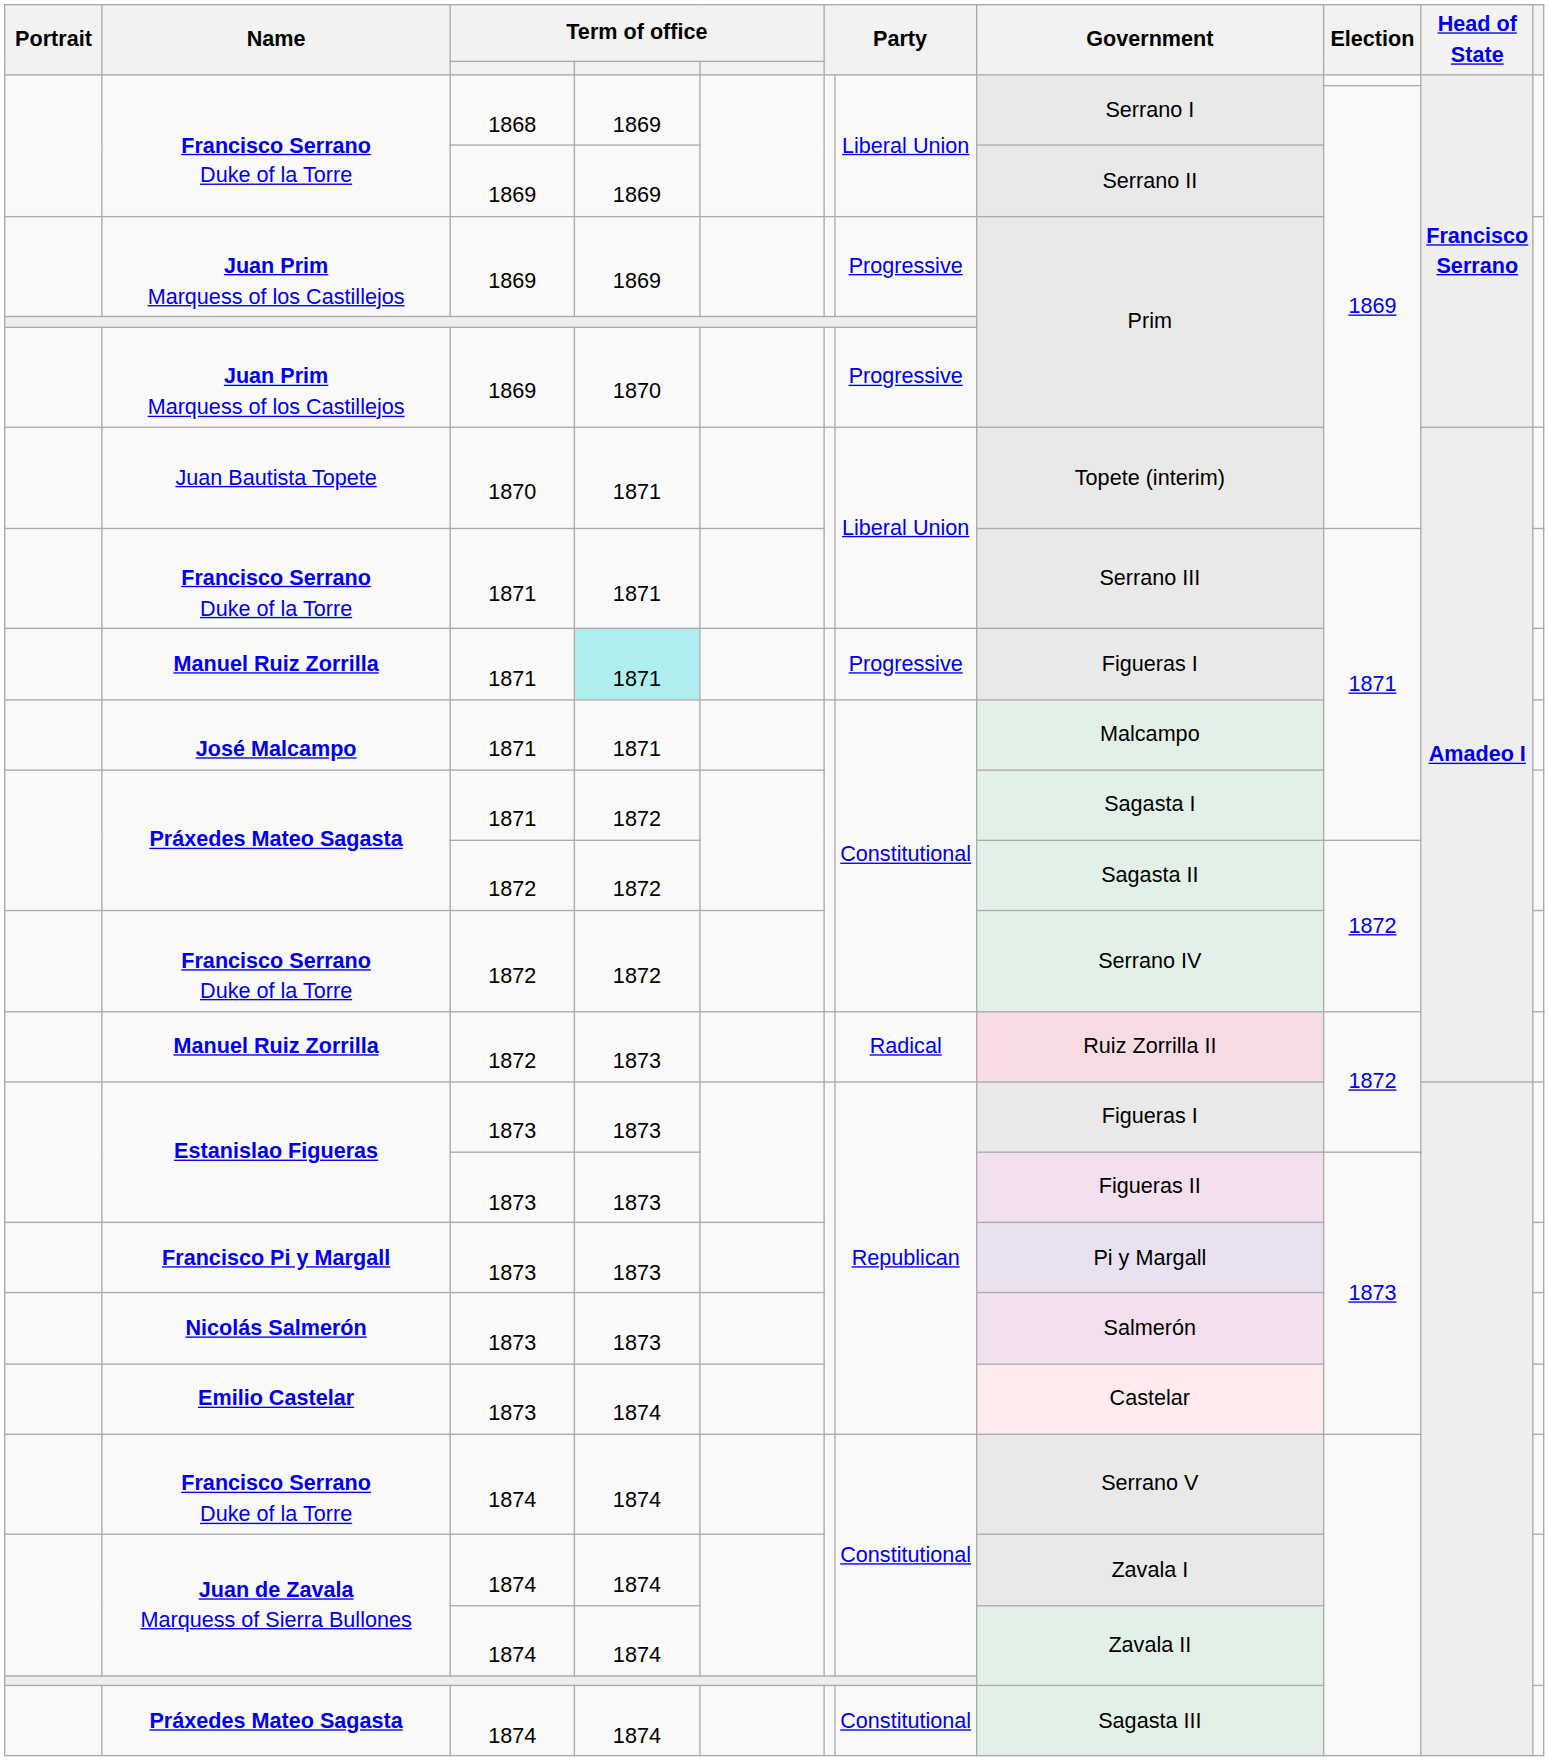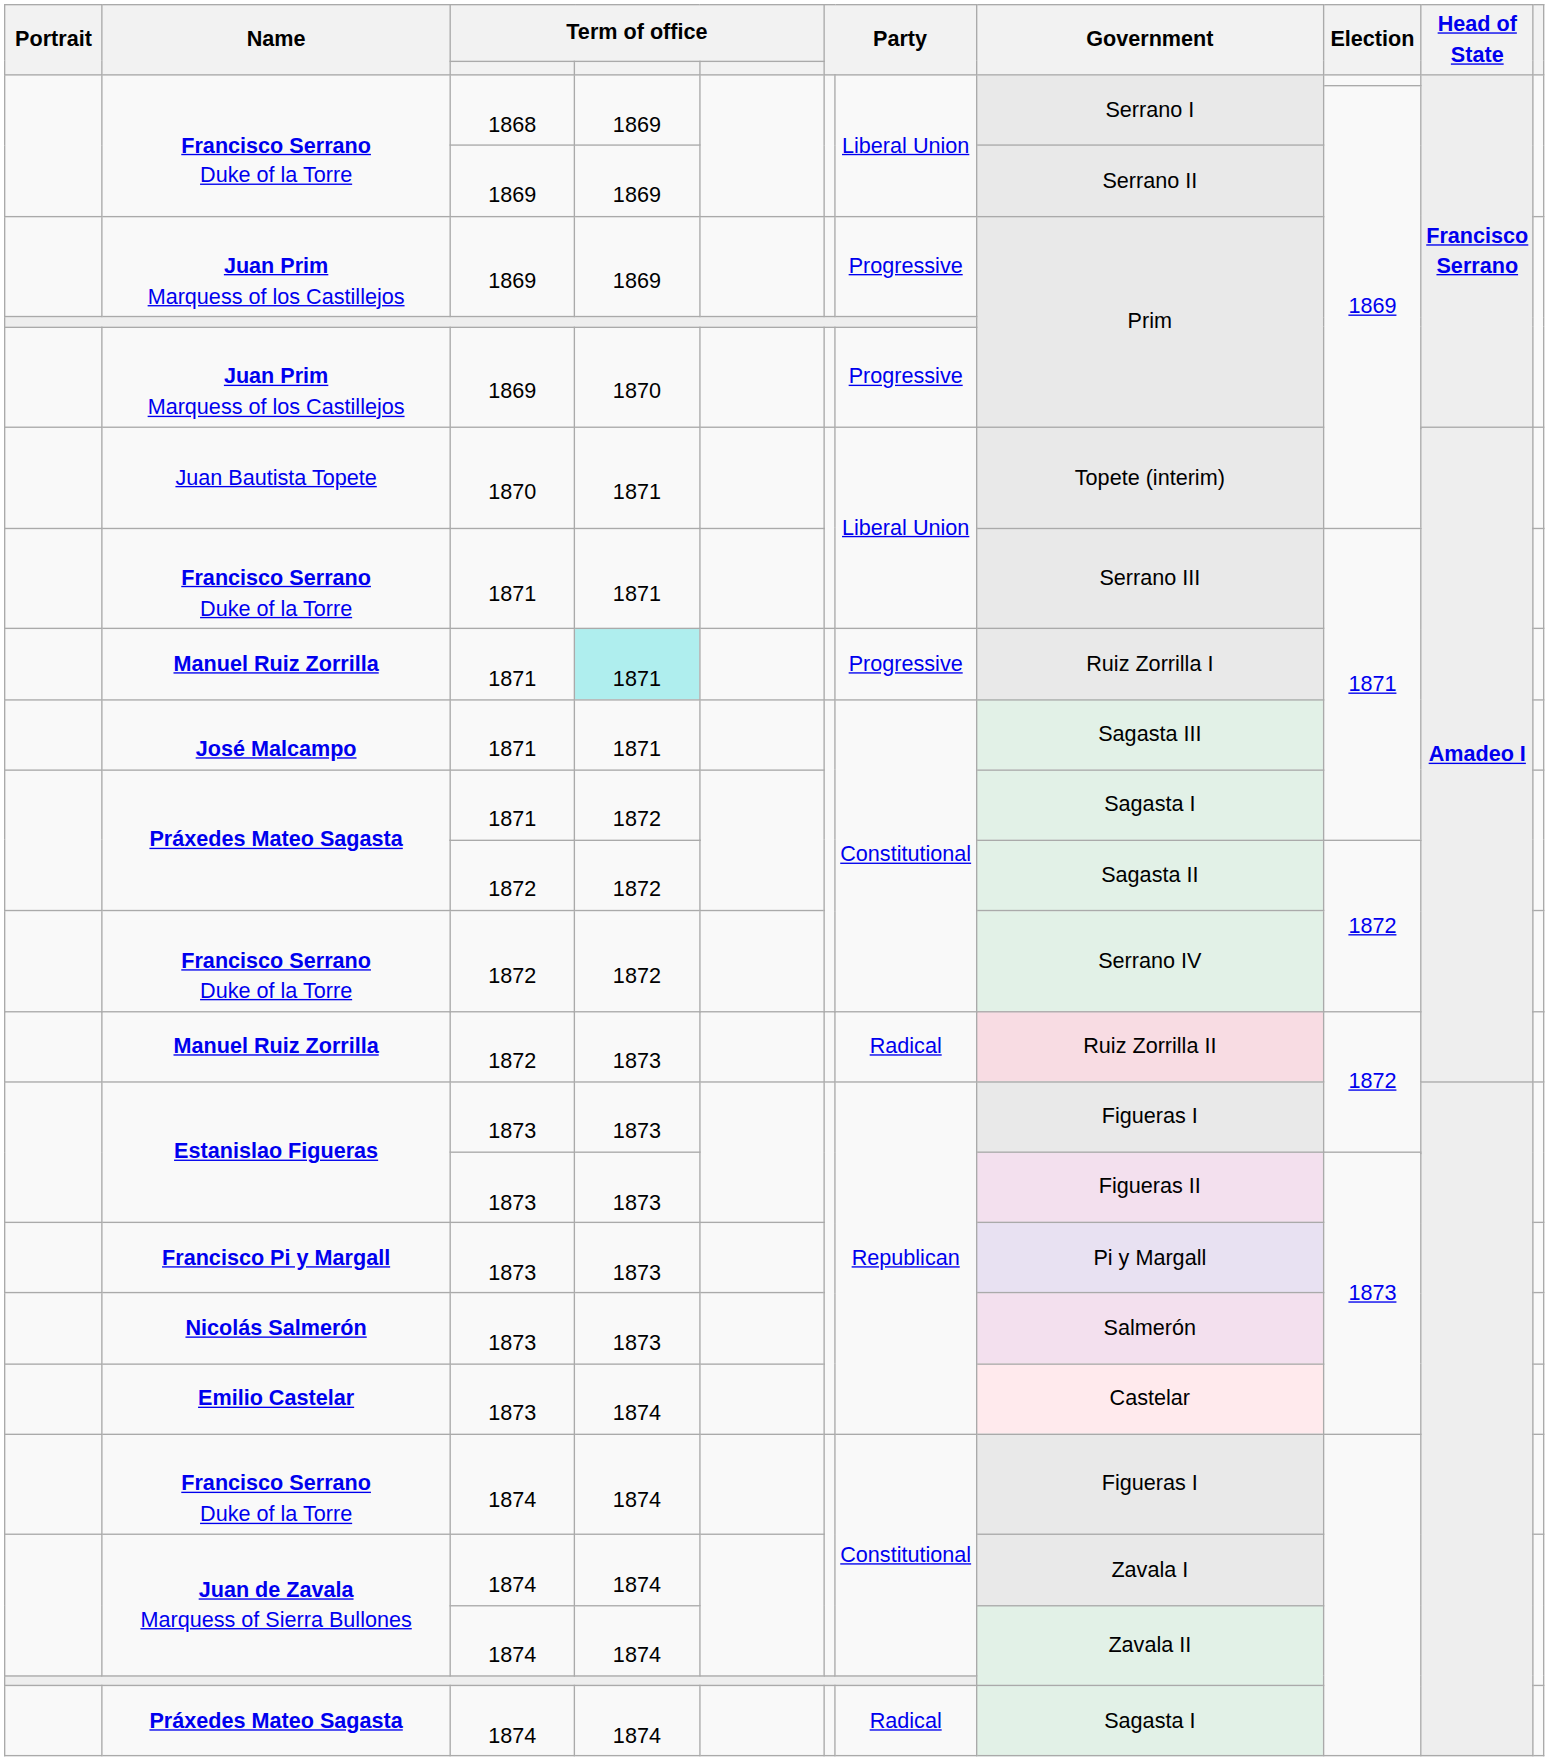(1150, 663) Figueras I -> (1150, 663) Ruiz Zorrilla I
(1150, 734) Malcampo -> (1150, 734) Sagasta III
(1150, 1483) Serrano V -> (1150, 1483) Figueras I
(906, 1720) Constitutional -> (906, 1720) Radical
(1150, 1720) Sagasta III -> (1150, 1720) Sagasta I
